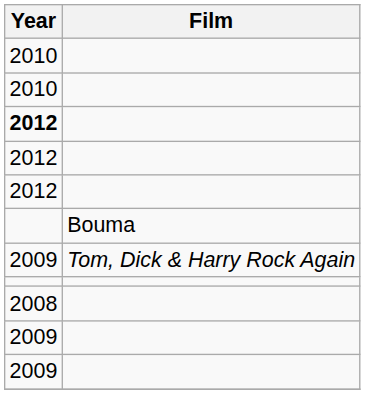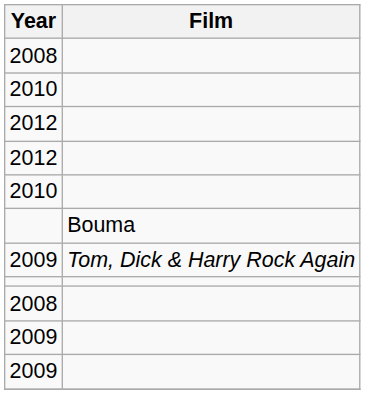(33, 55) 2010 -> (33, 55) 2008
(33, 123) bold -> (33, 123) normal
(33, 191) 2012 -> (33, 191) 2010
